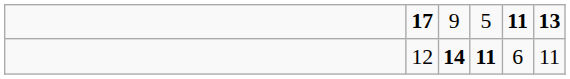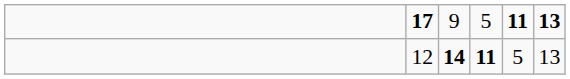(518, 56) 6 -> (518, 56) 5
(549, 56) 11 -> (549, 56) 13
